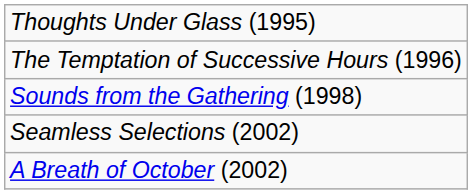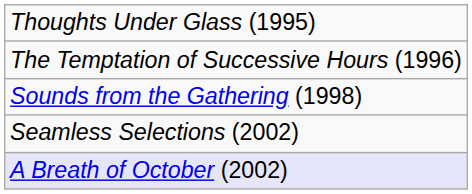(149, 170) no background -> (149, 170) lavender background
